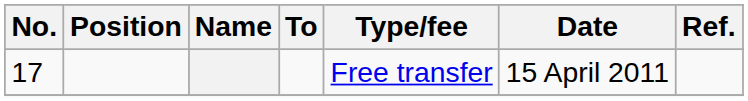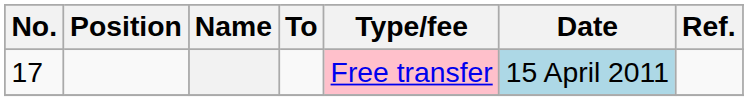(412, 71) no background -> (412, 71) pink background
(587, 71) no background -> (587, 71) lightblue background
